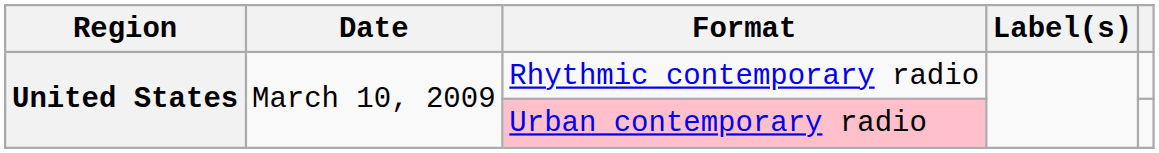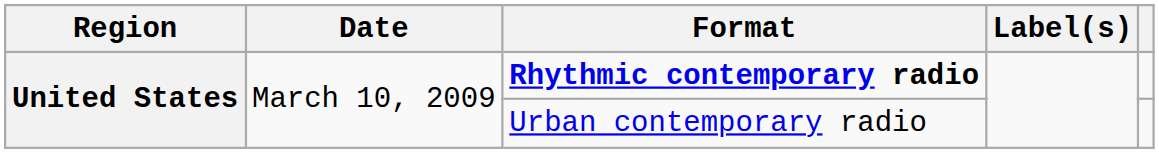(744, 76) normal -> (744, 76) bold
(718, 123) pink background -> (718, 123) no background
